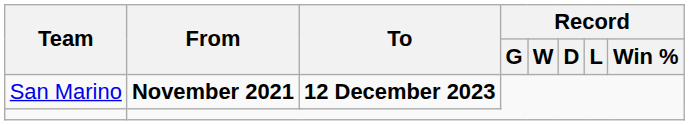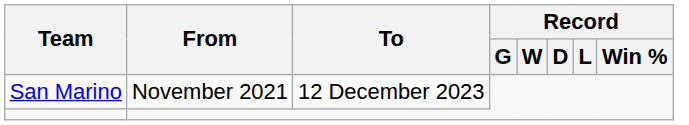(213, 91) bold -> (210, 91) normal
(400, 91) bold -> (391, 91) normal
